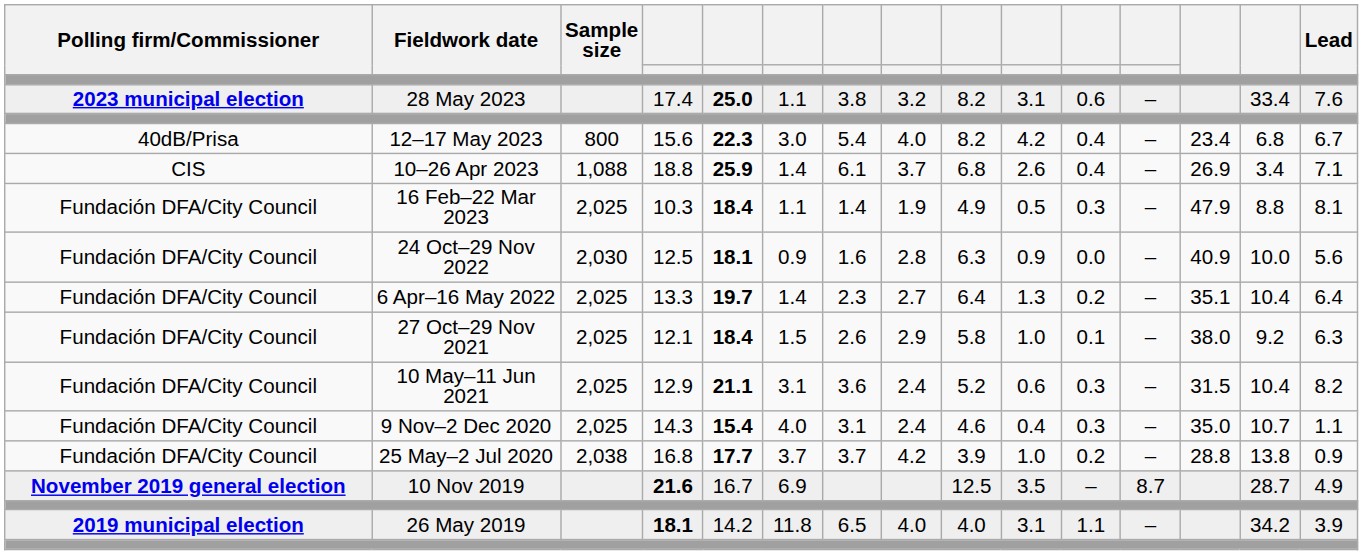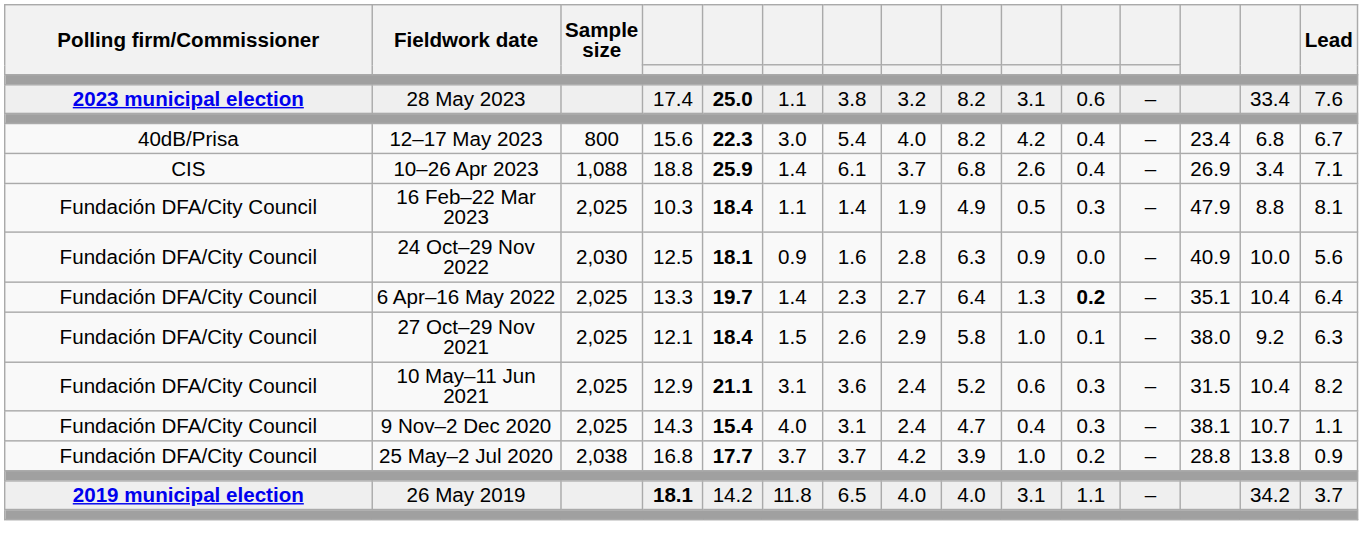(1091, 297) normal -> (1091, 297) bold
(971, 426) 4.6 -> (971, 426) 4.7
(1210, 426) 35.0 -> (1210, 426) 38.1
- row: (466, 486)
(1329, 525) 3.9 -> (1329, 495) 3.7
